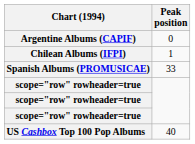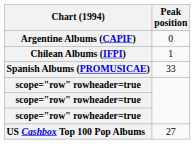(171, 131) 40 -> (171, 131) 27
